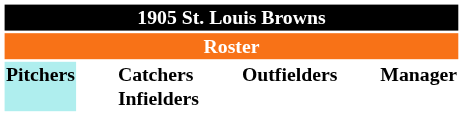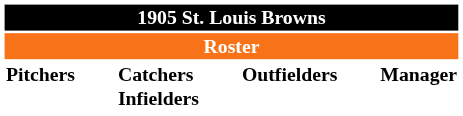(40, 74) paleturquoise background -> (40, 74) no background
